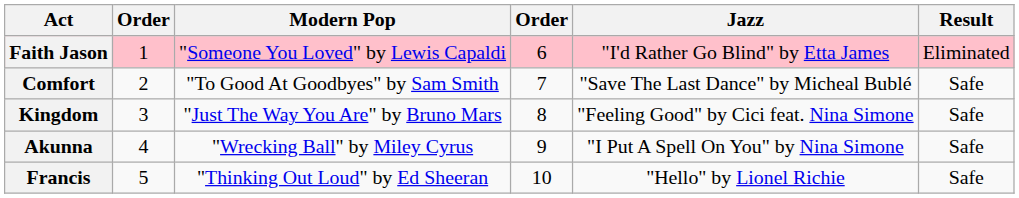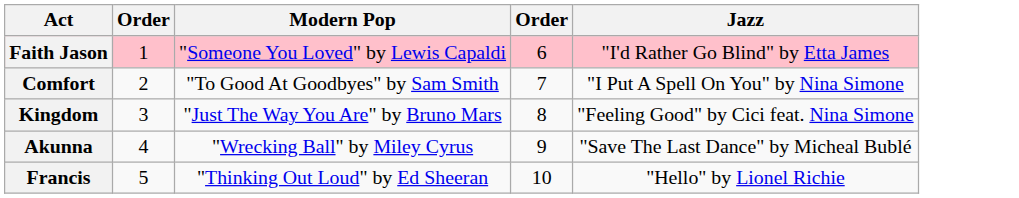- column: (966, 20)
(745, 83) "Save The Last Dance" by Micheal Bublé -> (745, 83) "I Put A Spell On You" by Nina Simone
(745, 146) "I Put A Spell On You" by Nina Simone -> (745, 146) "Save The Last Dance" by Micheal Bublé
